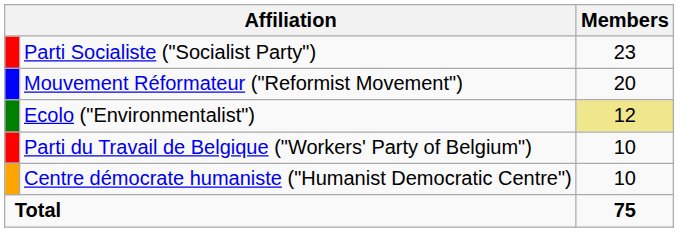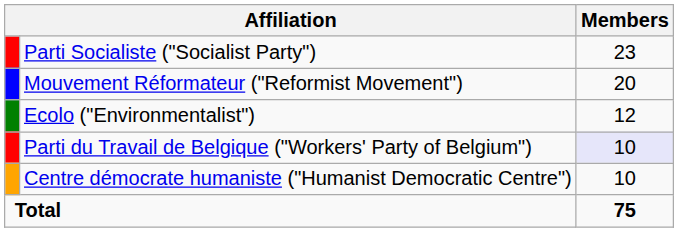(625, 115) khaki background -> (625, 115) no background
(625, 147) no background -> (625, 147) lavender background
